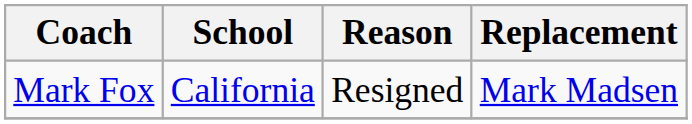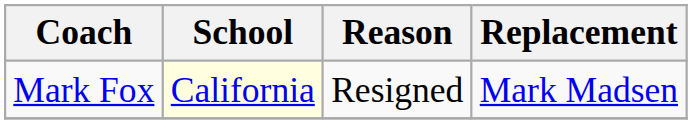(243, 88) no background -> (243, 88) lightyellow background
